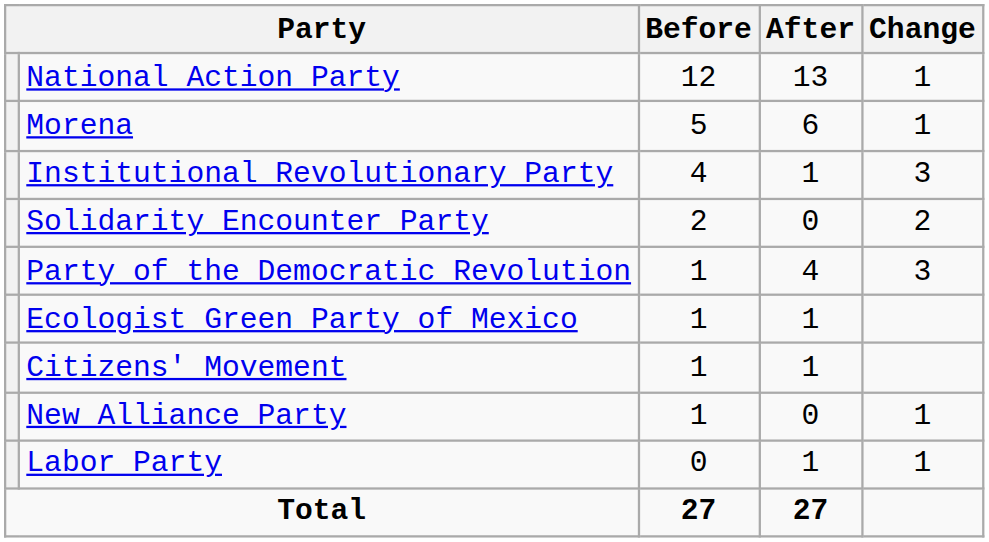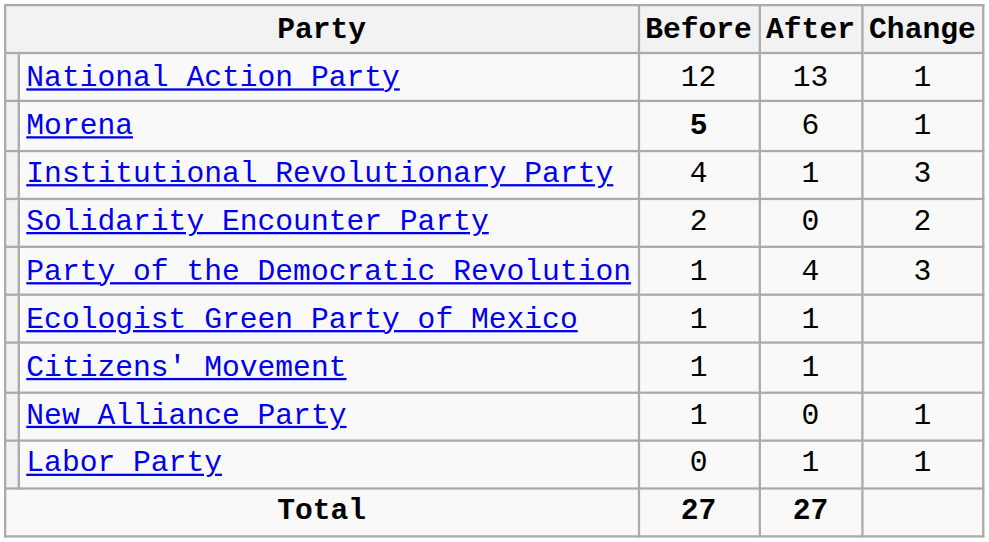(699, 126) normal -> (699, 126) bold
